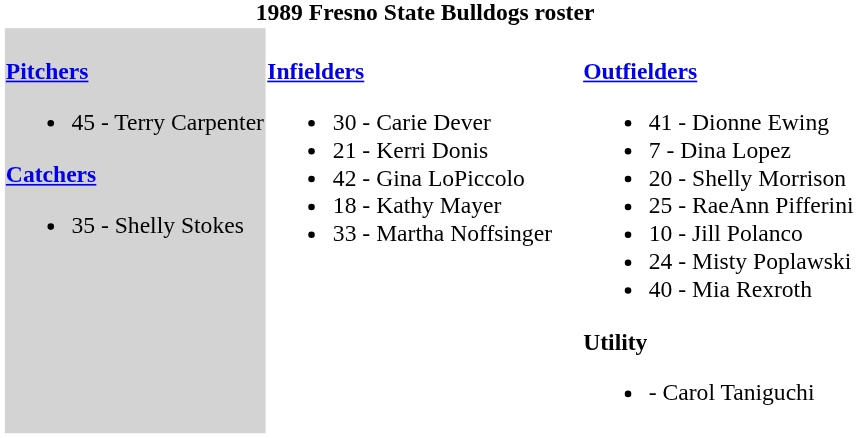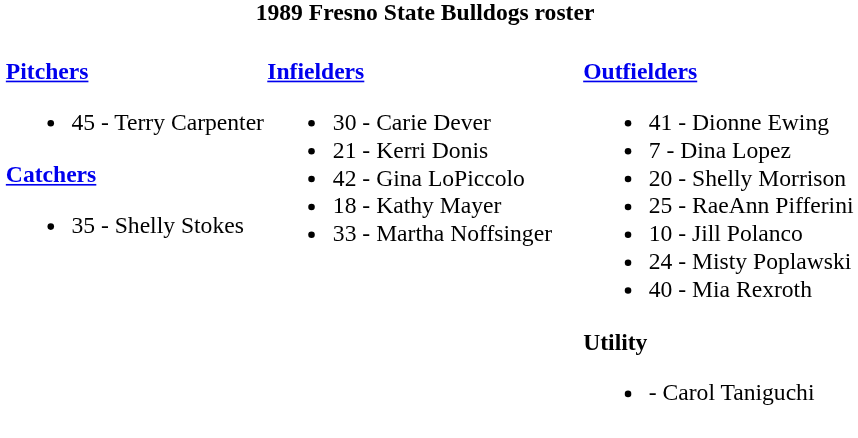(135, 149) lightgrey background -> (135, 149) no background
